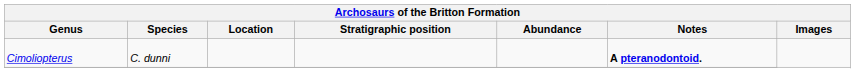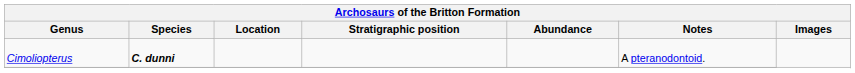(150, 59) normal -> (153, 59) bold
(656, 59) bold -> (663, 59) normal
